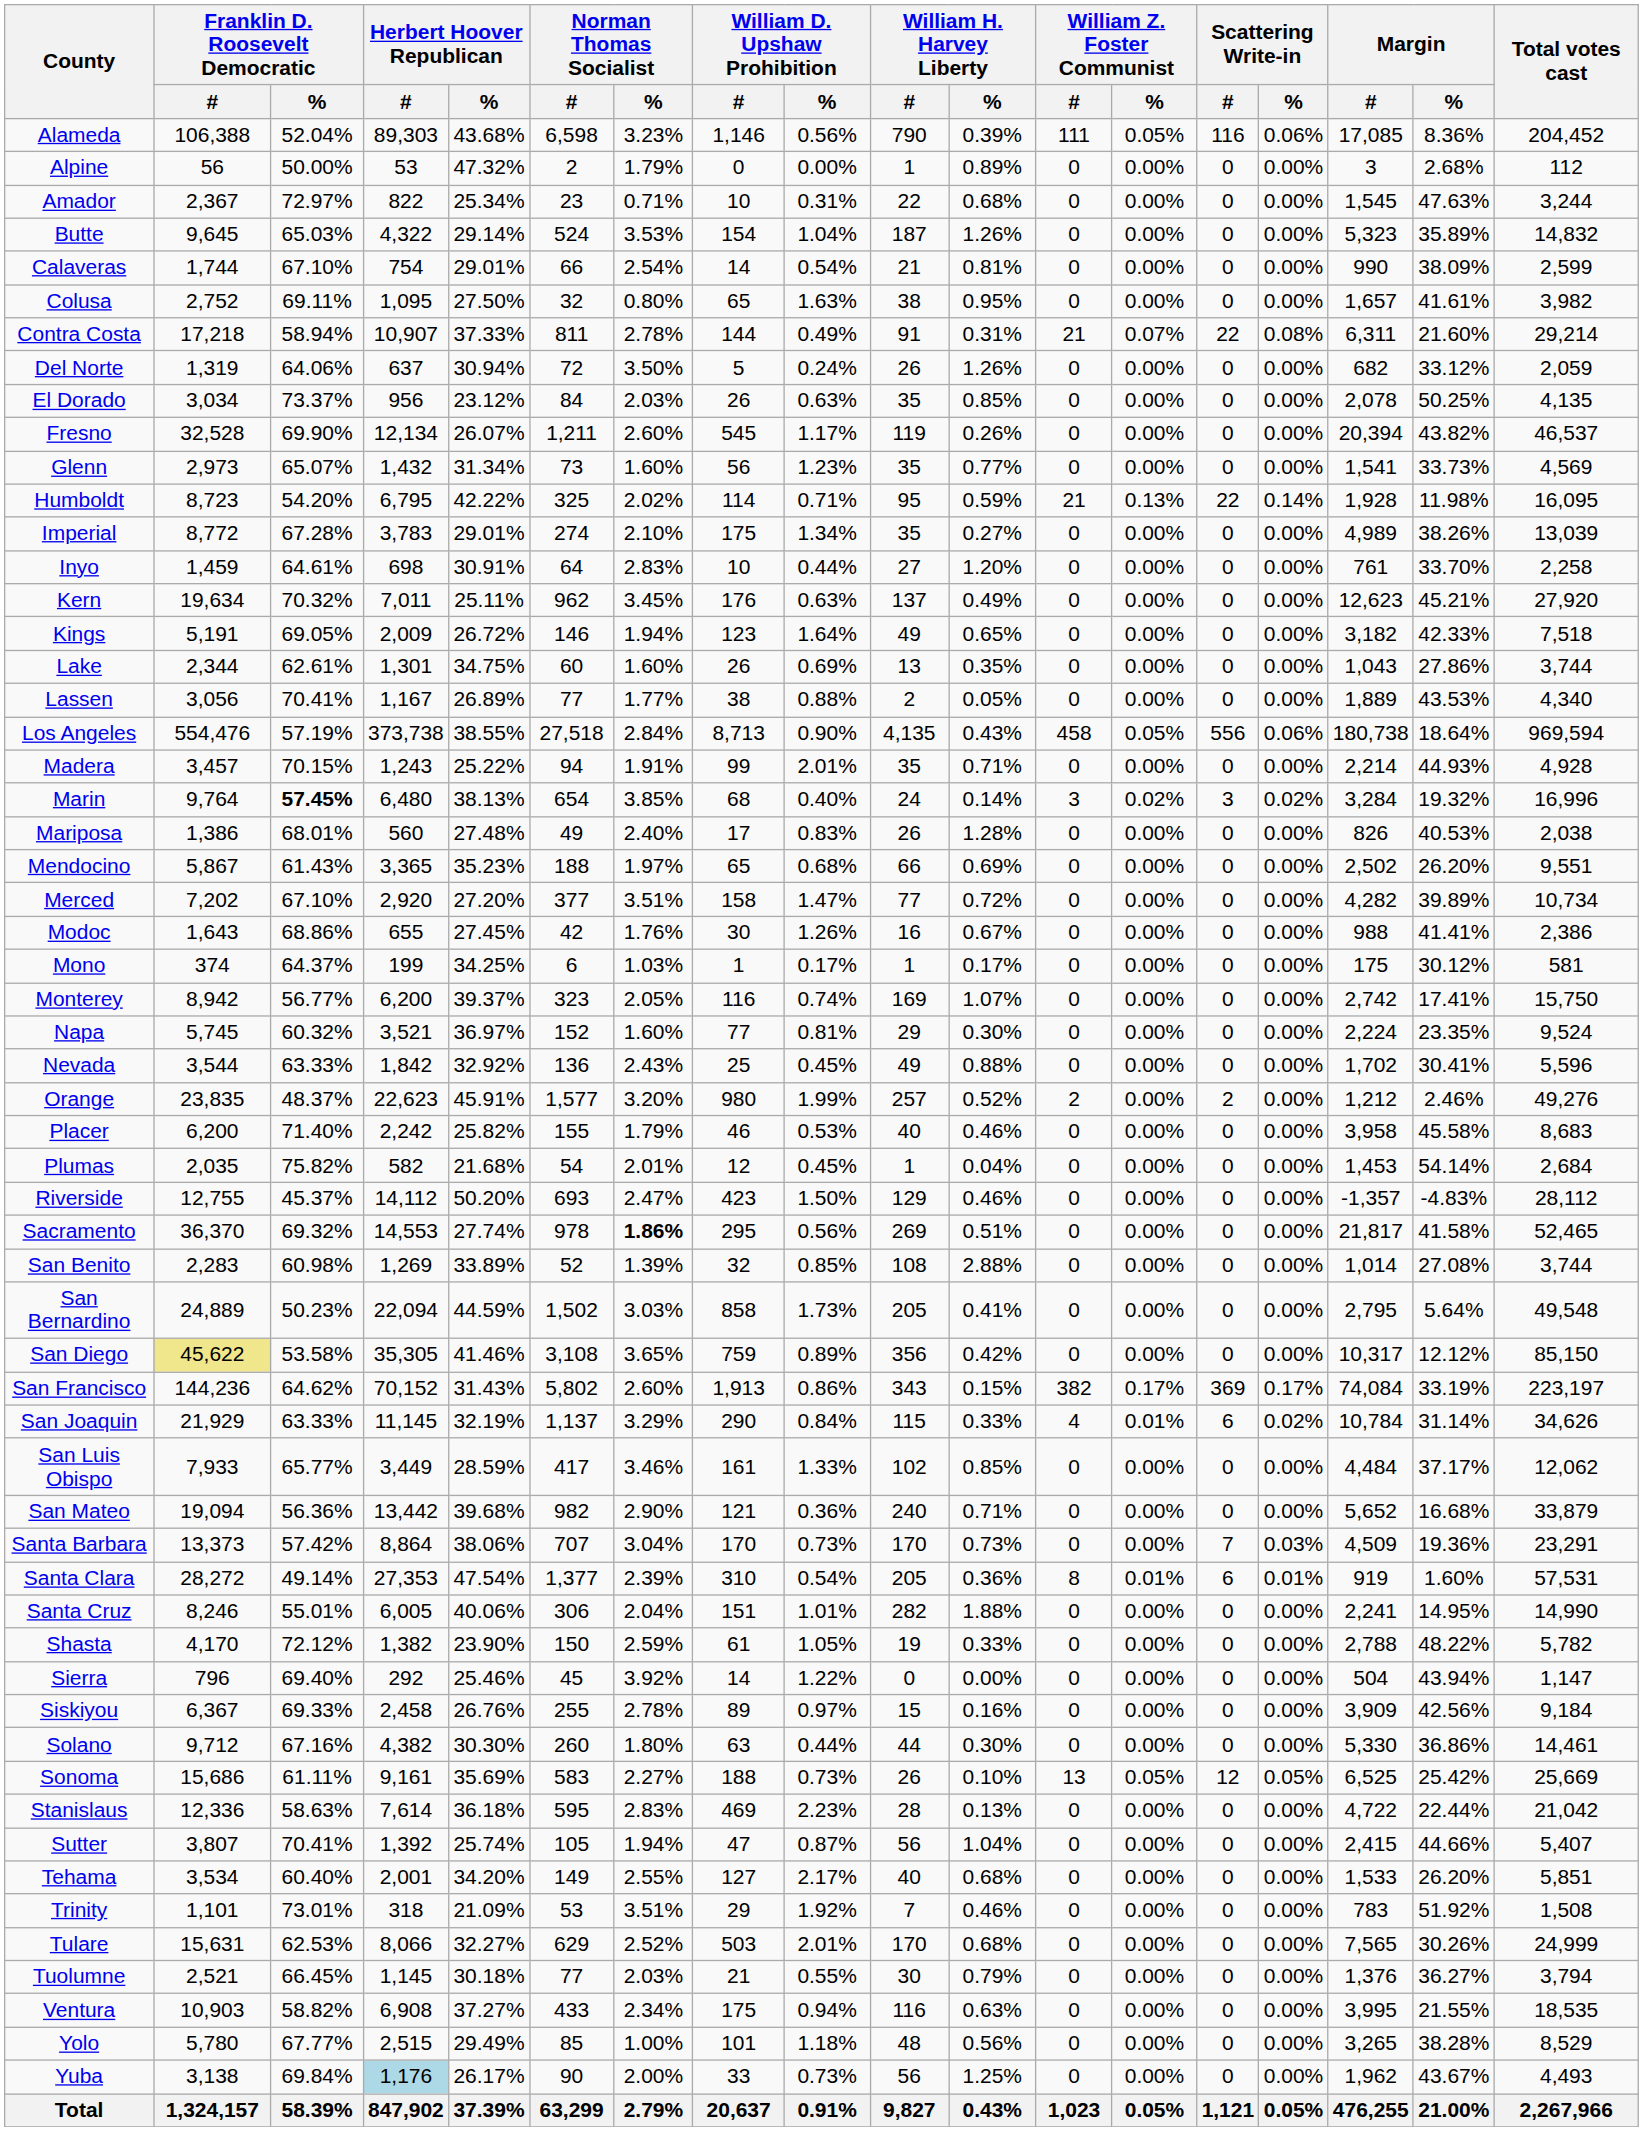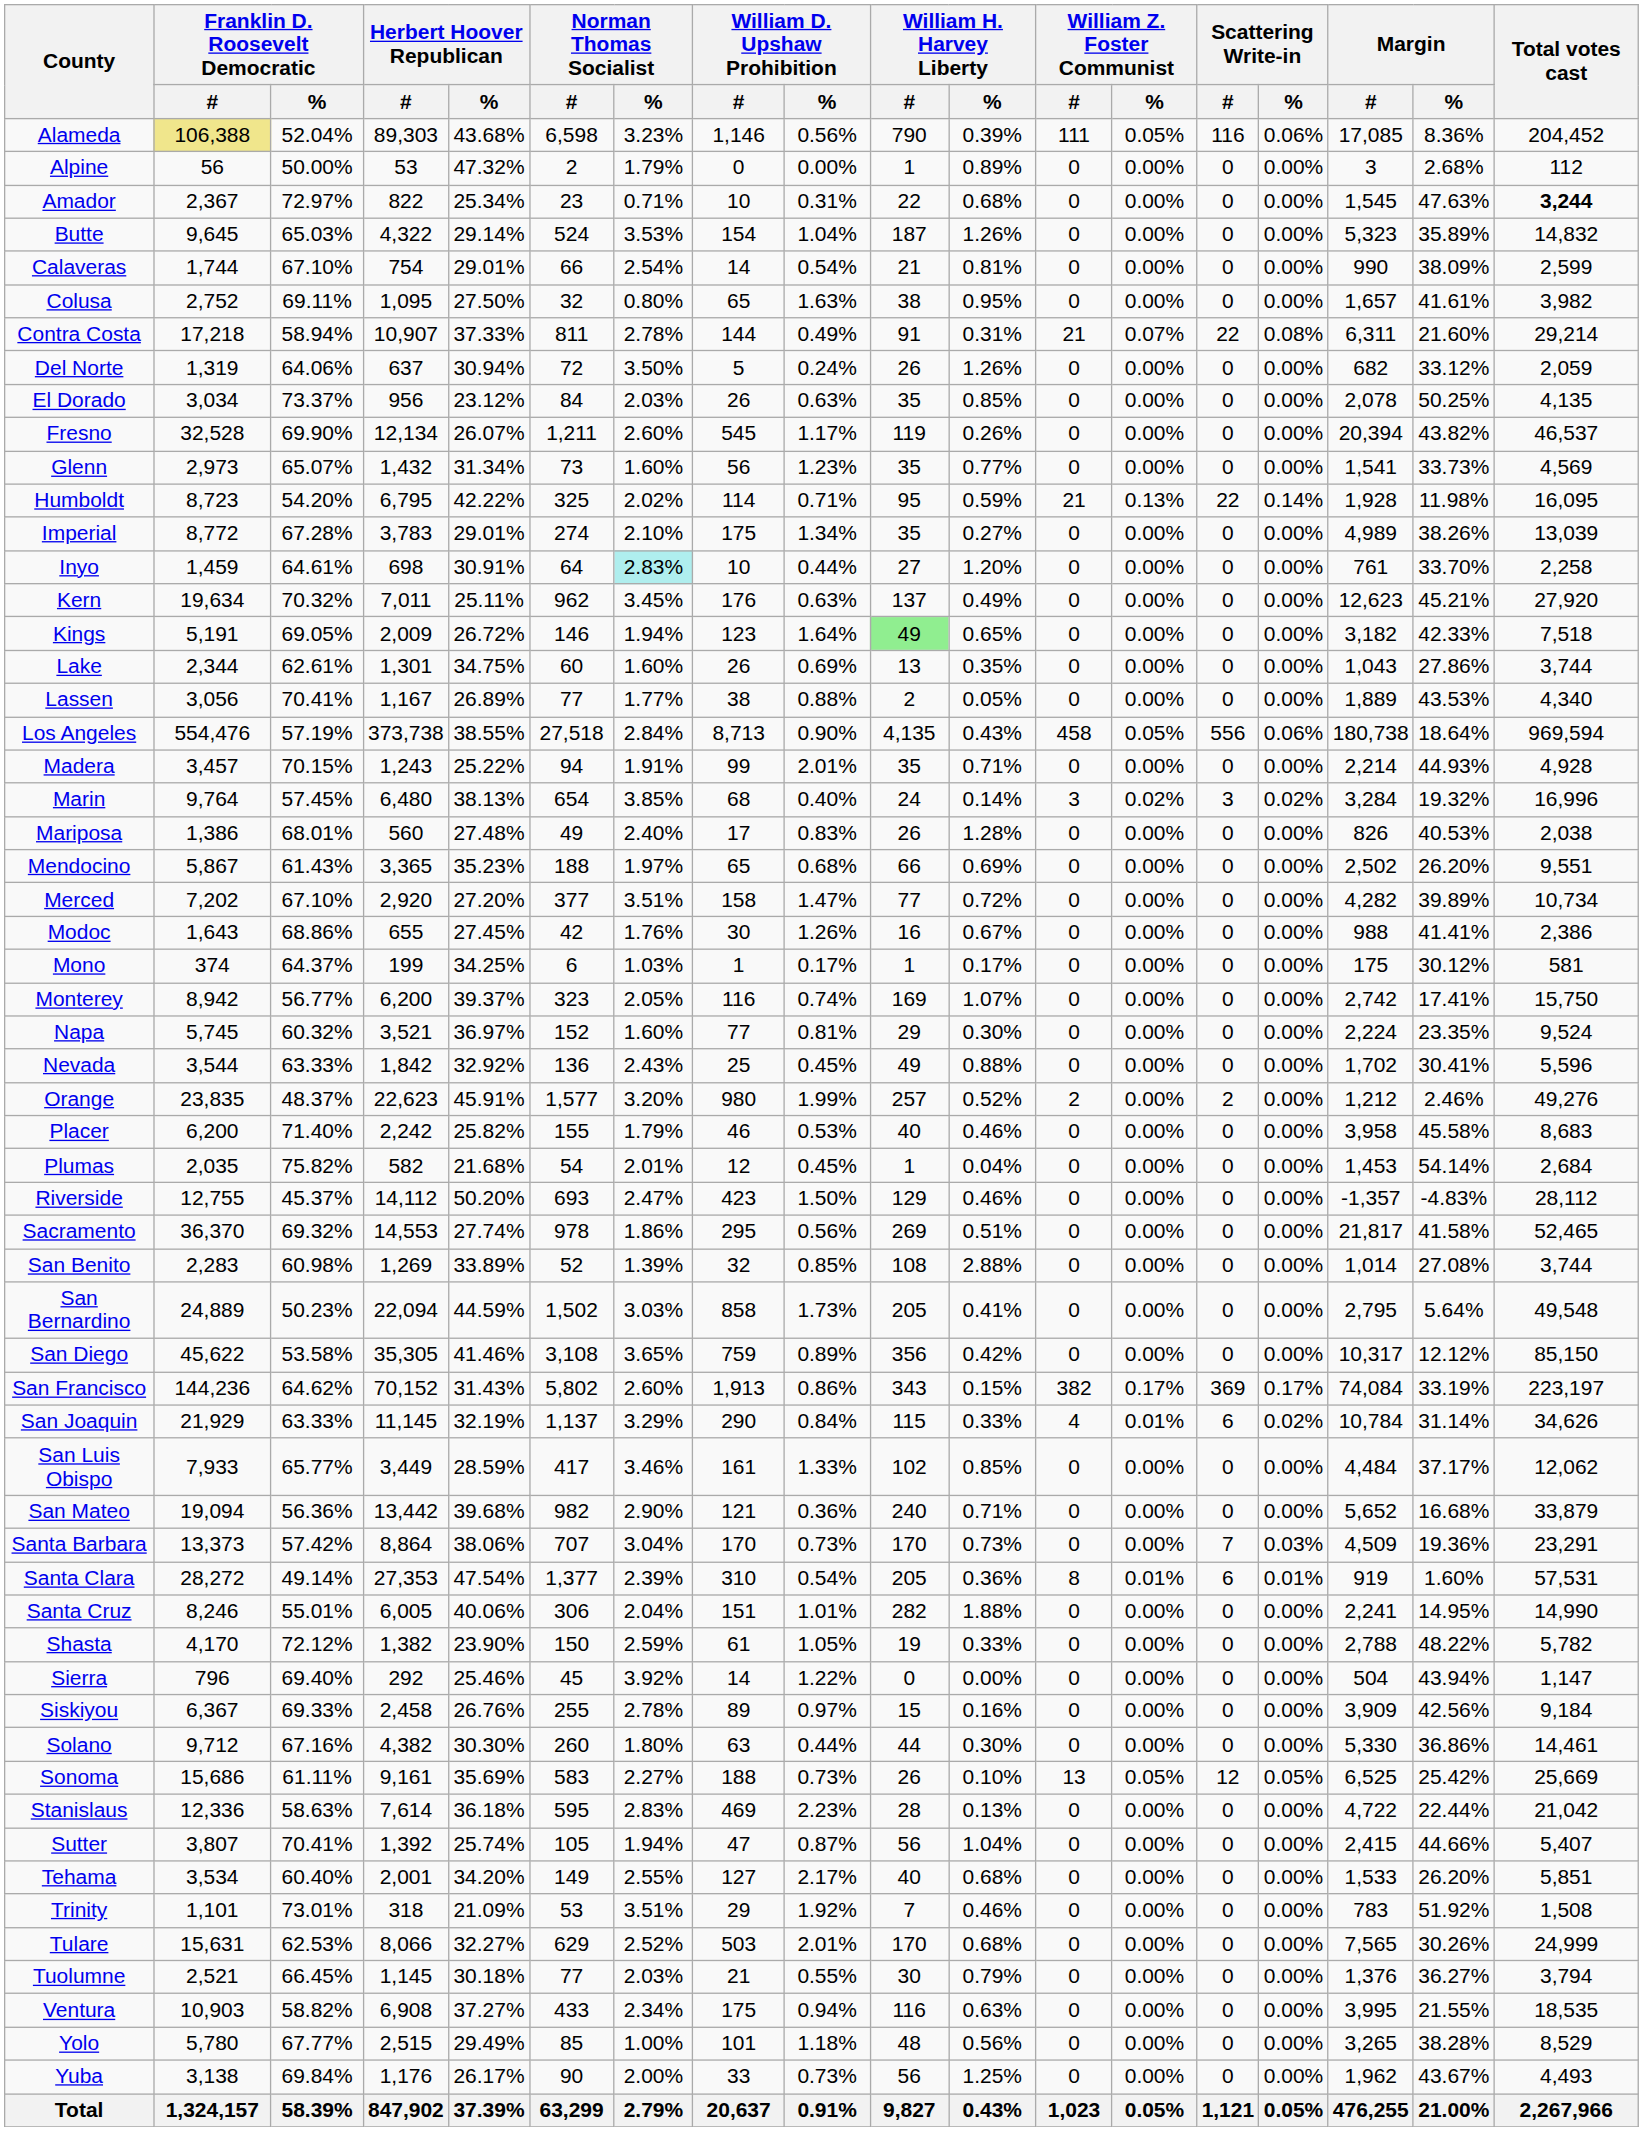(212, 134) no background -> (212, 134) khaki background
(1566, 201) normal -> (1566, 201) bold
(653, 566) no background -> (653, 566) paleturquoise background
(909, 633) no background -> (909, 633) lightgreen background
(317, 799) bold -> (317, 799) normal
(653, 1231) bold -> (653, 1231) normal
(212, 1355) khaki background -> (212, 1355) no background
(406, 2076) lightblue background -> (406, 2076) no background
